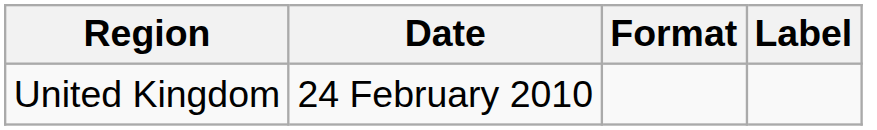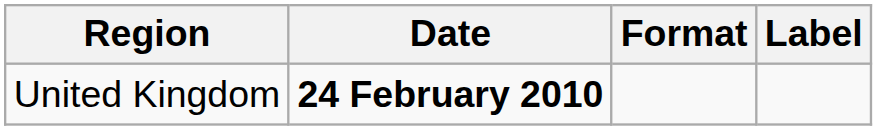(445, 93) normal -> (450, 93) bold
